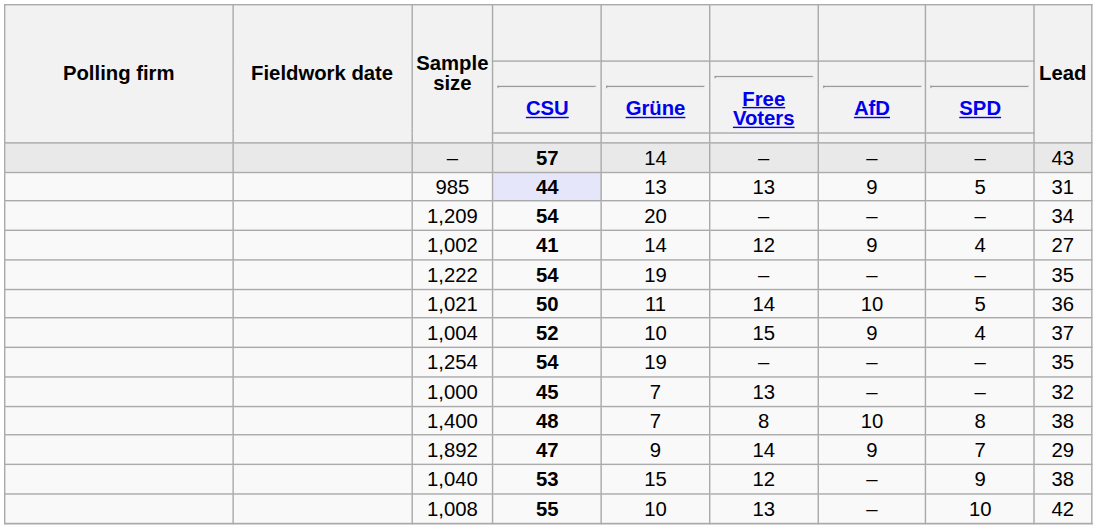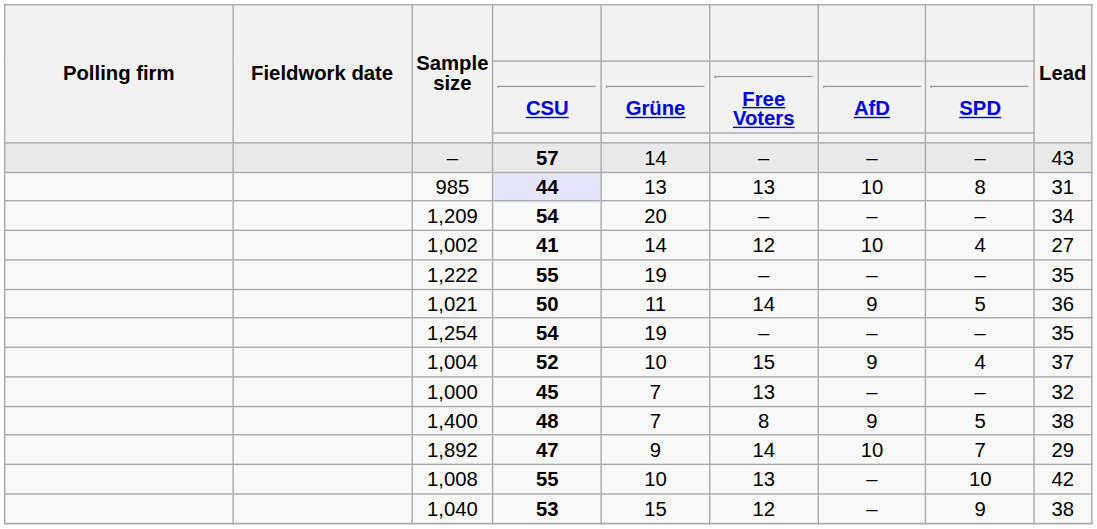(872, 187) 9 -> (872, 187) 10
(980, 187) 5 -> (980, 187) 8
(872, 246) 9 -> (872, 246) 10
(547, 275) 54 -> (547, 275) 55
(872, 304) 10 -> (872, 304) 9
rows swapped: (452, 363) <-> (452, 333)
(872, 421) 10 -> (872, 421) 9
(980, 421) 8 -> (980, 421) 5
(872, 450) 9 -> (872, 450) 10
rows swapped: (452, 509) <-> (452, 480)
